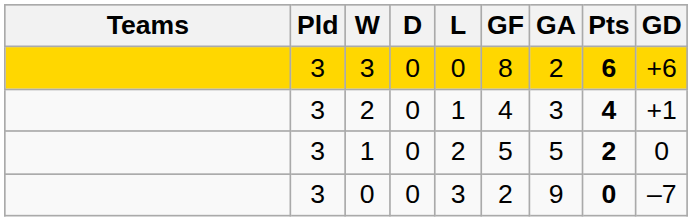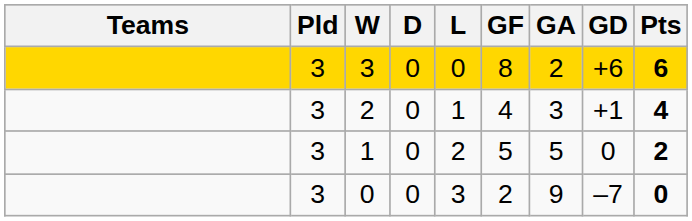columns swapped: (662, 25) <-> (609, 25)
